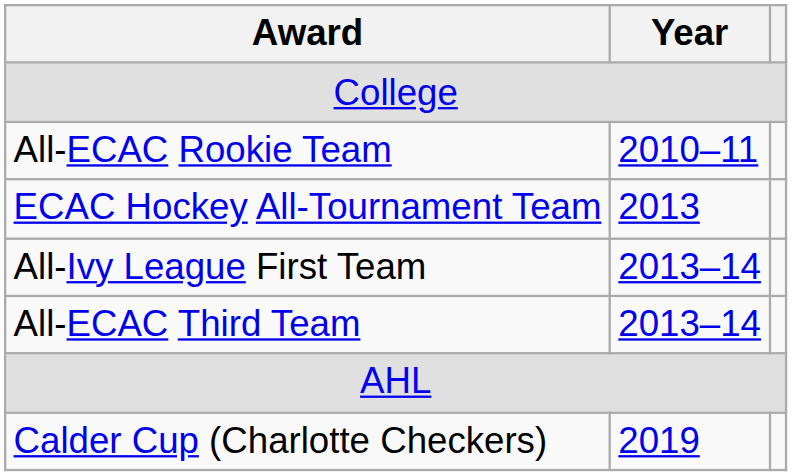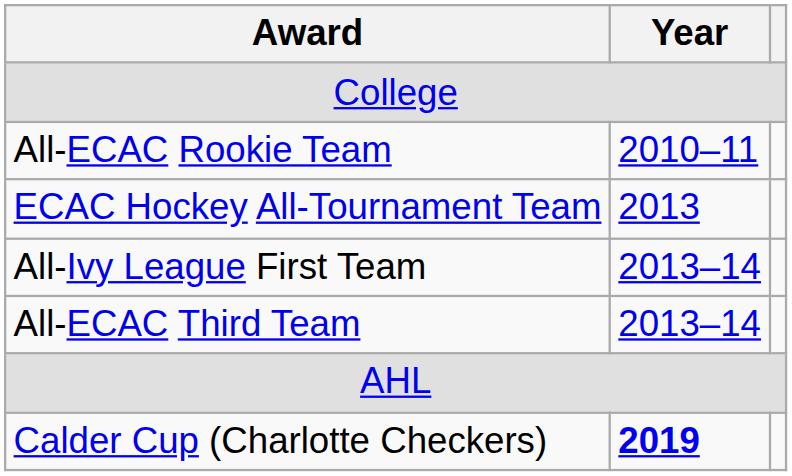(659, 440) normal -> (659, 440) bold
